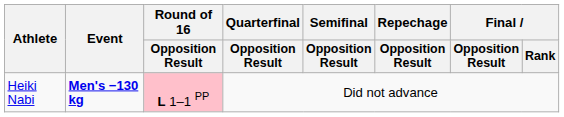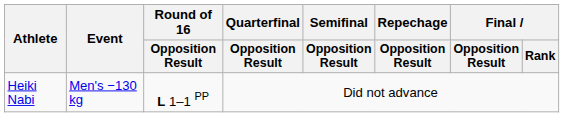(103, 93) bold -> (103, 93) normal
(183, 100) pink background -> (183, 100) no background
